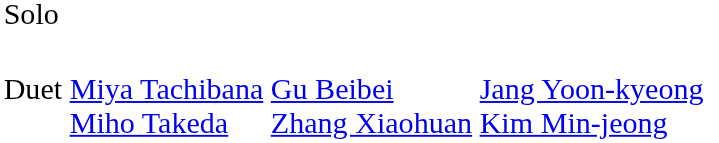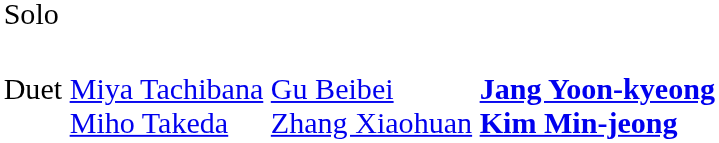(592, 106) normal -> (597, 106) bold
